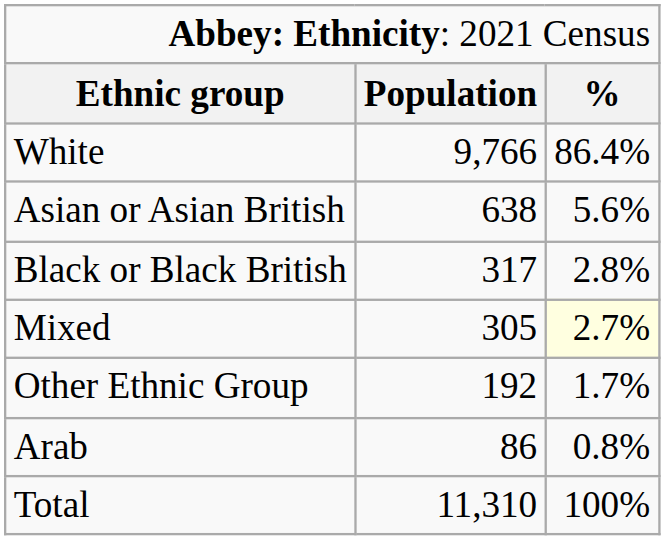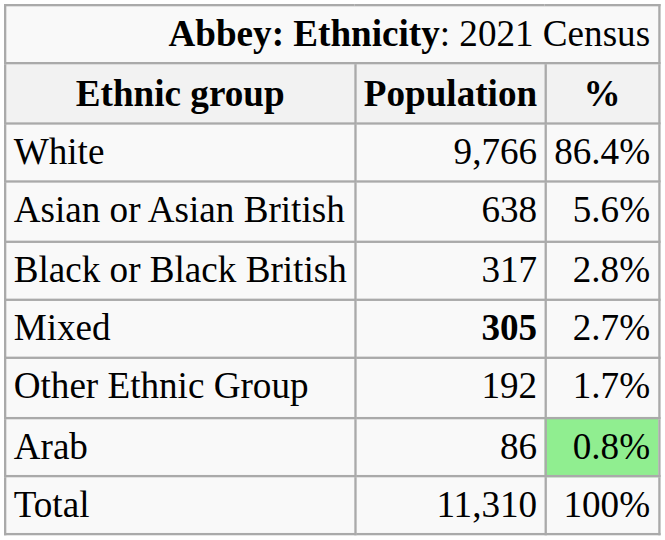(509, 328) normal -> (509, 328) bold
(611, 328) lightyellow background -> (611, 328) no background
(611, 446) no background -> (611, 446) lightgreen background
